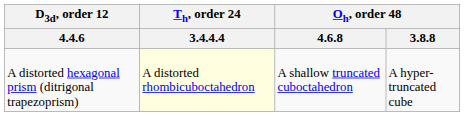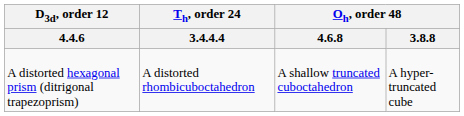(199, 80) lightyellow background -> (199, 80) no background
